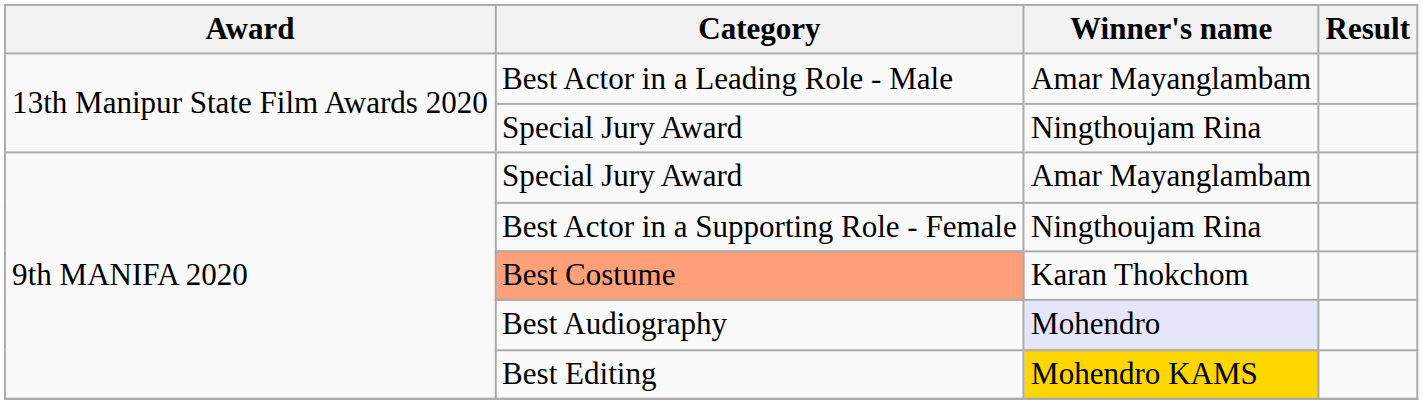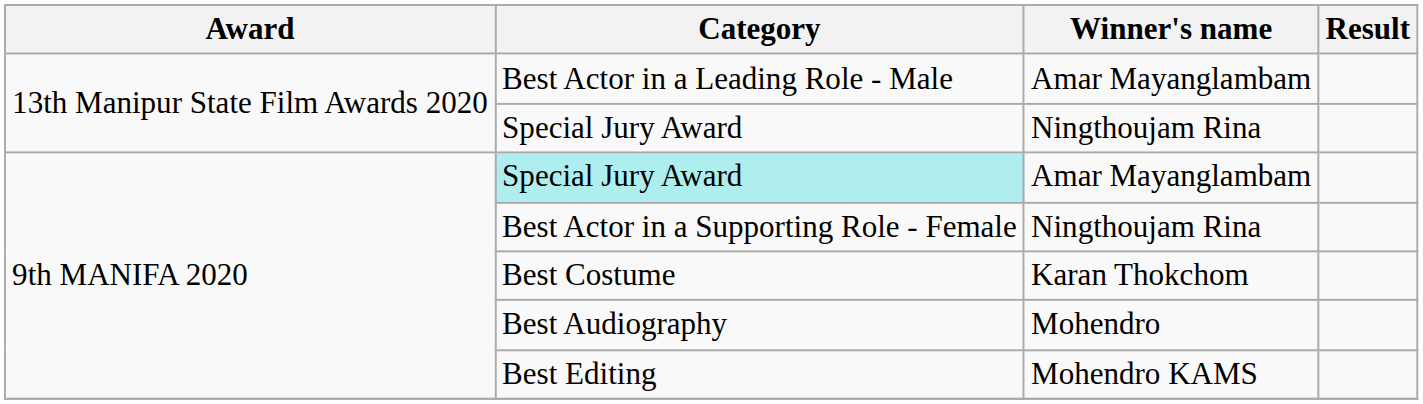(622, 176) no background -> (622, 176) paleturquoise background
(589, 275) lightsalmon background -> (589, 275) no background
(1096, 324) lavender background -> (1096, 324) no background
(1144, 373) gold background -> (1144, 373) no background
